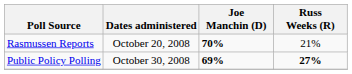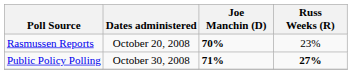(310, 43) 21% -> (310, 43) 23%
(213, 60) 69% -> (213, 60) 71%
